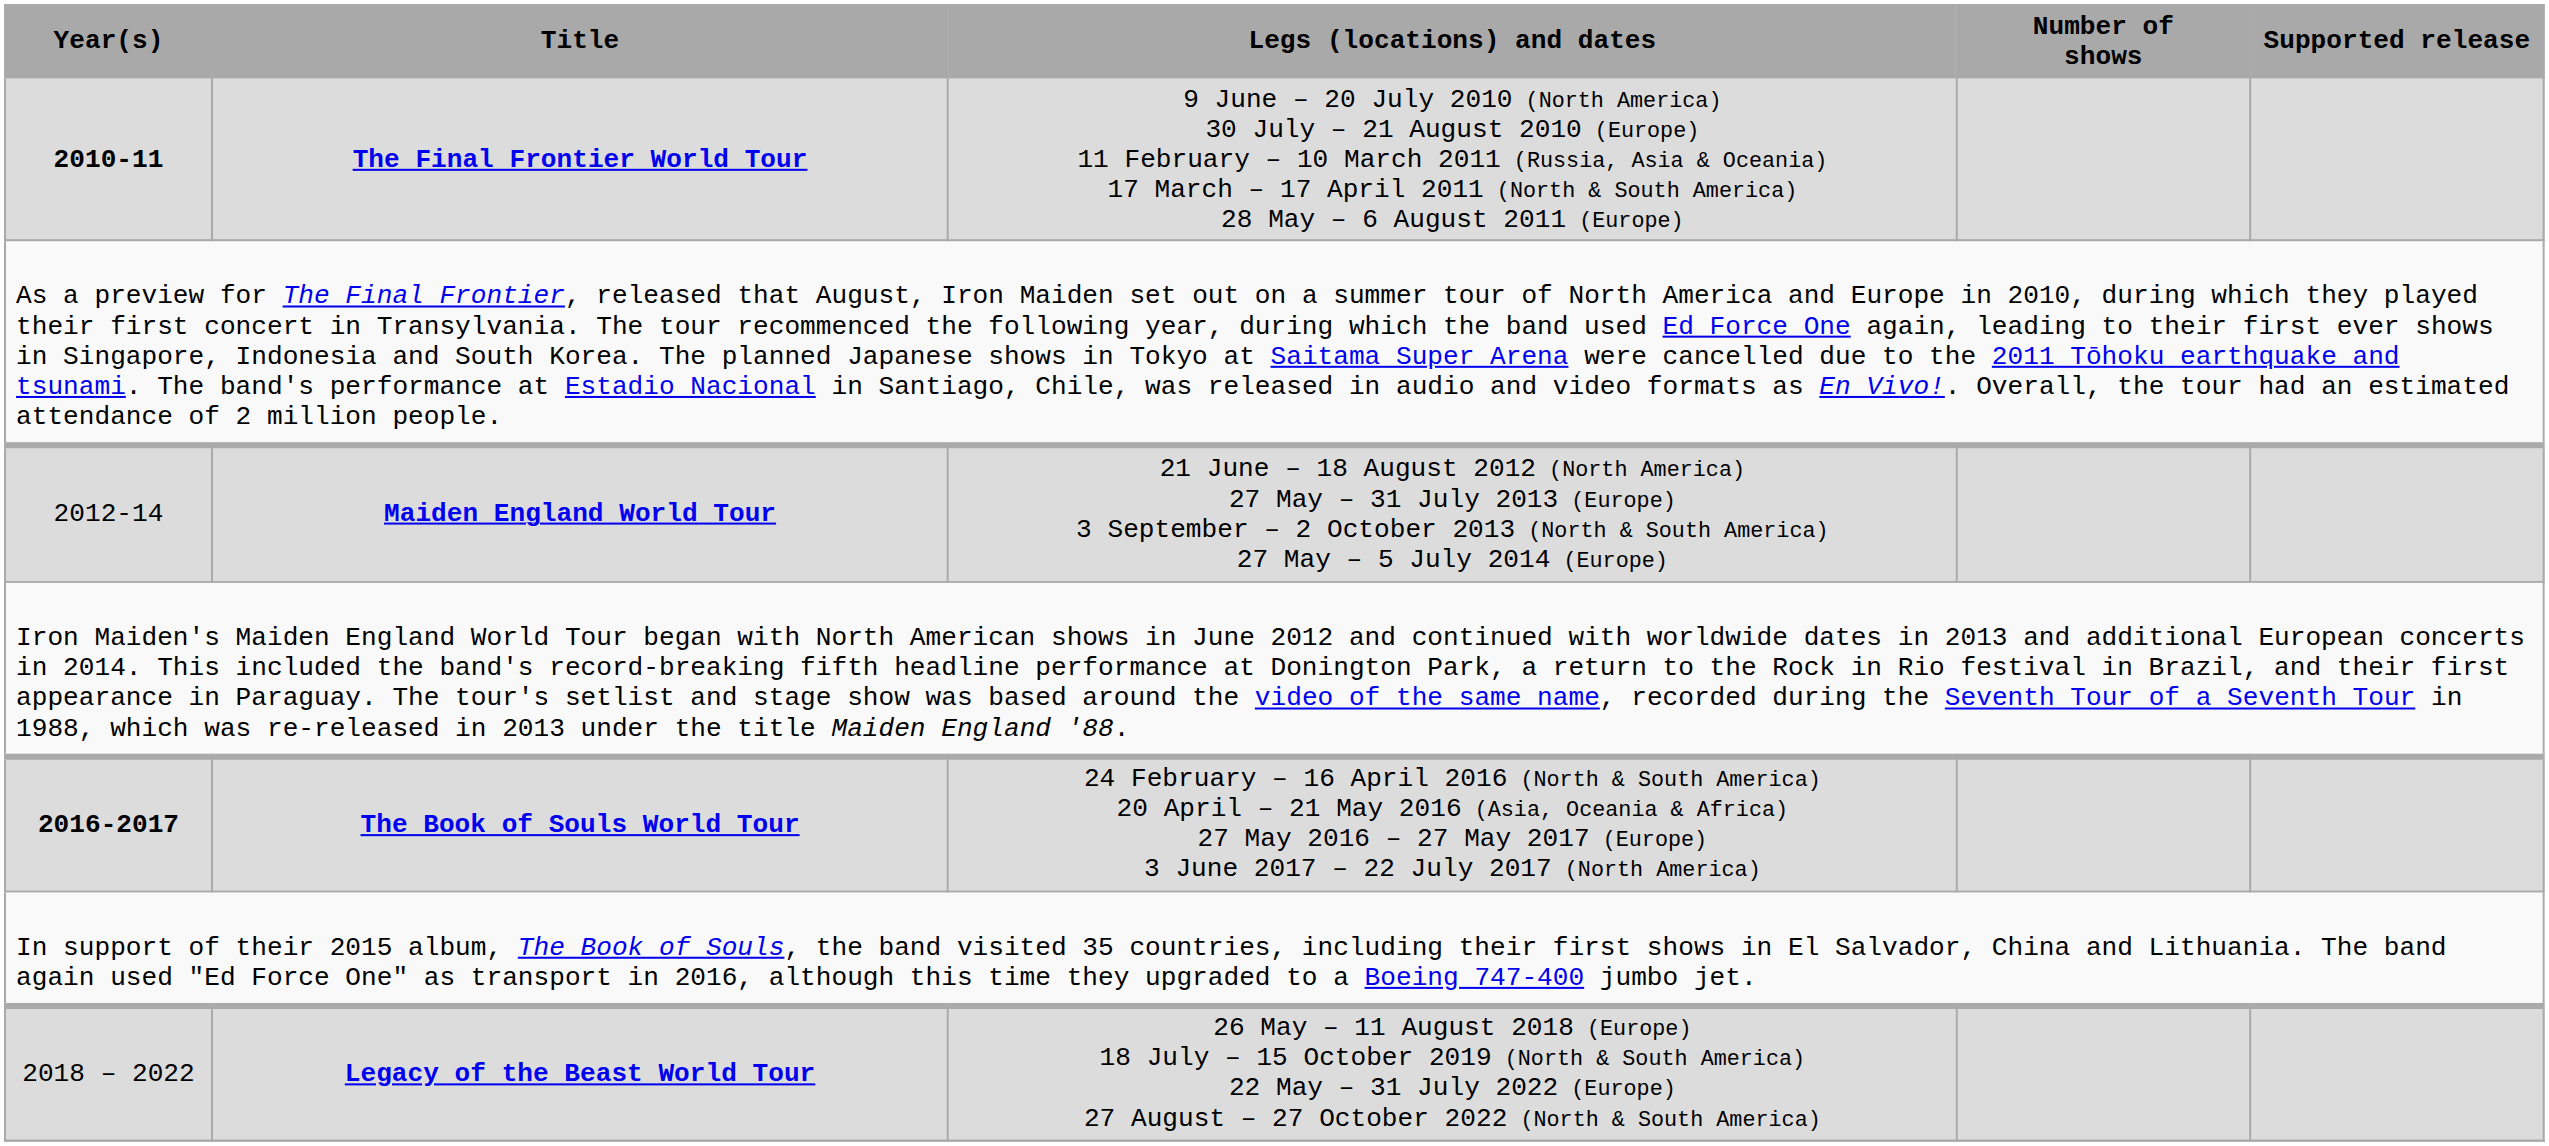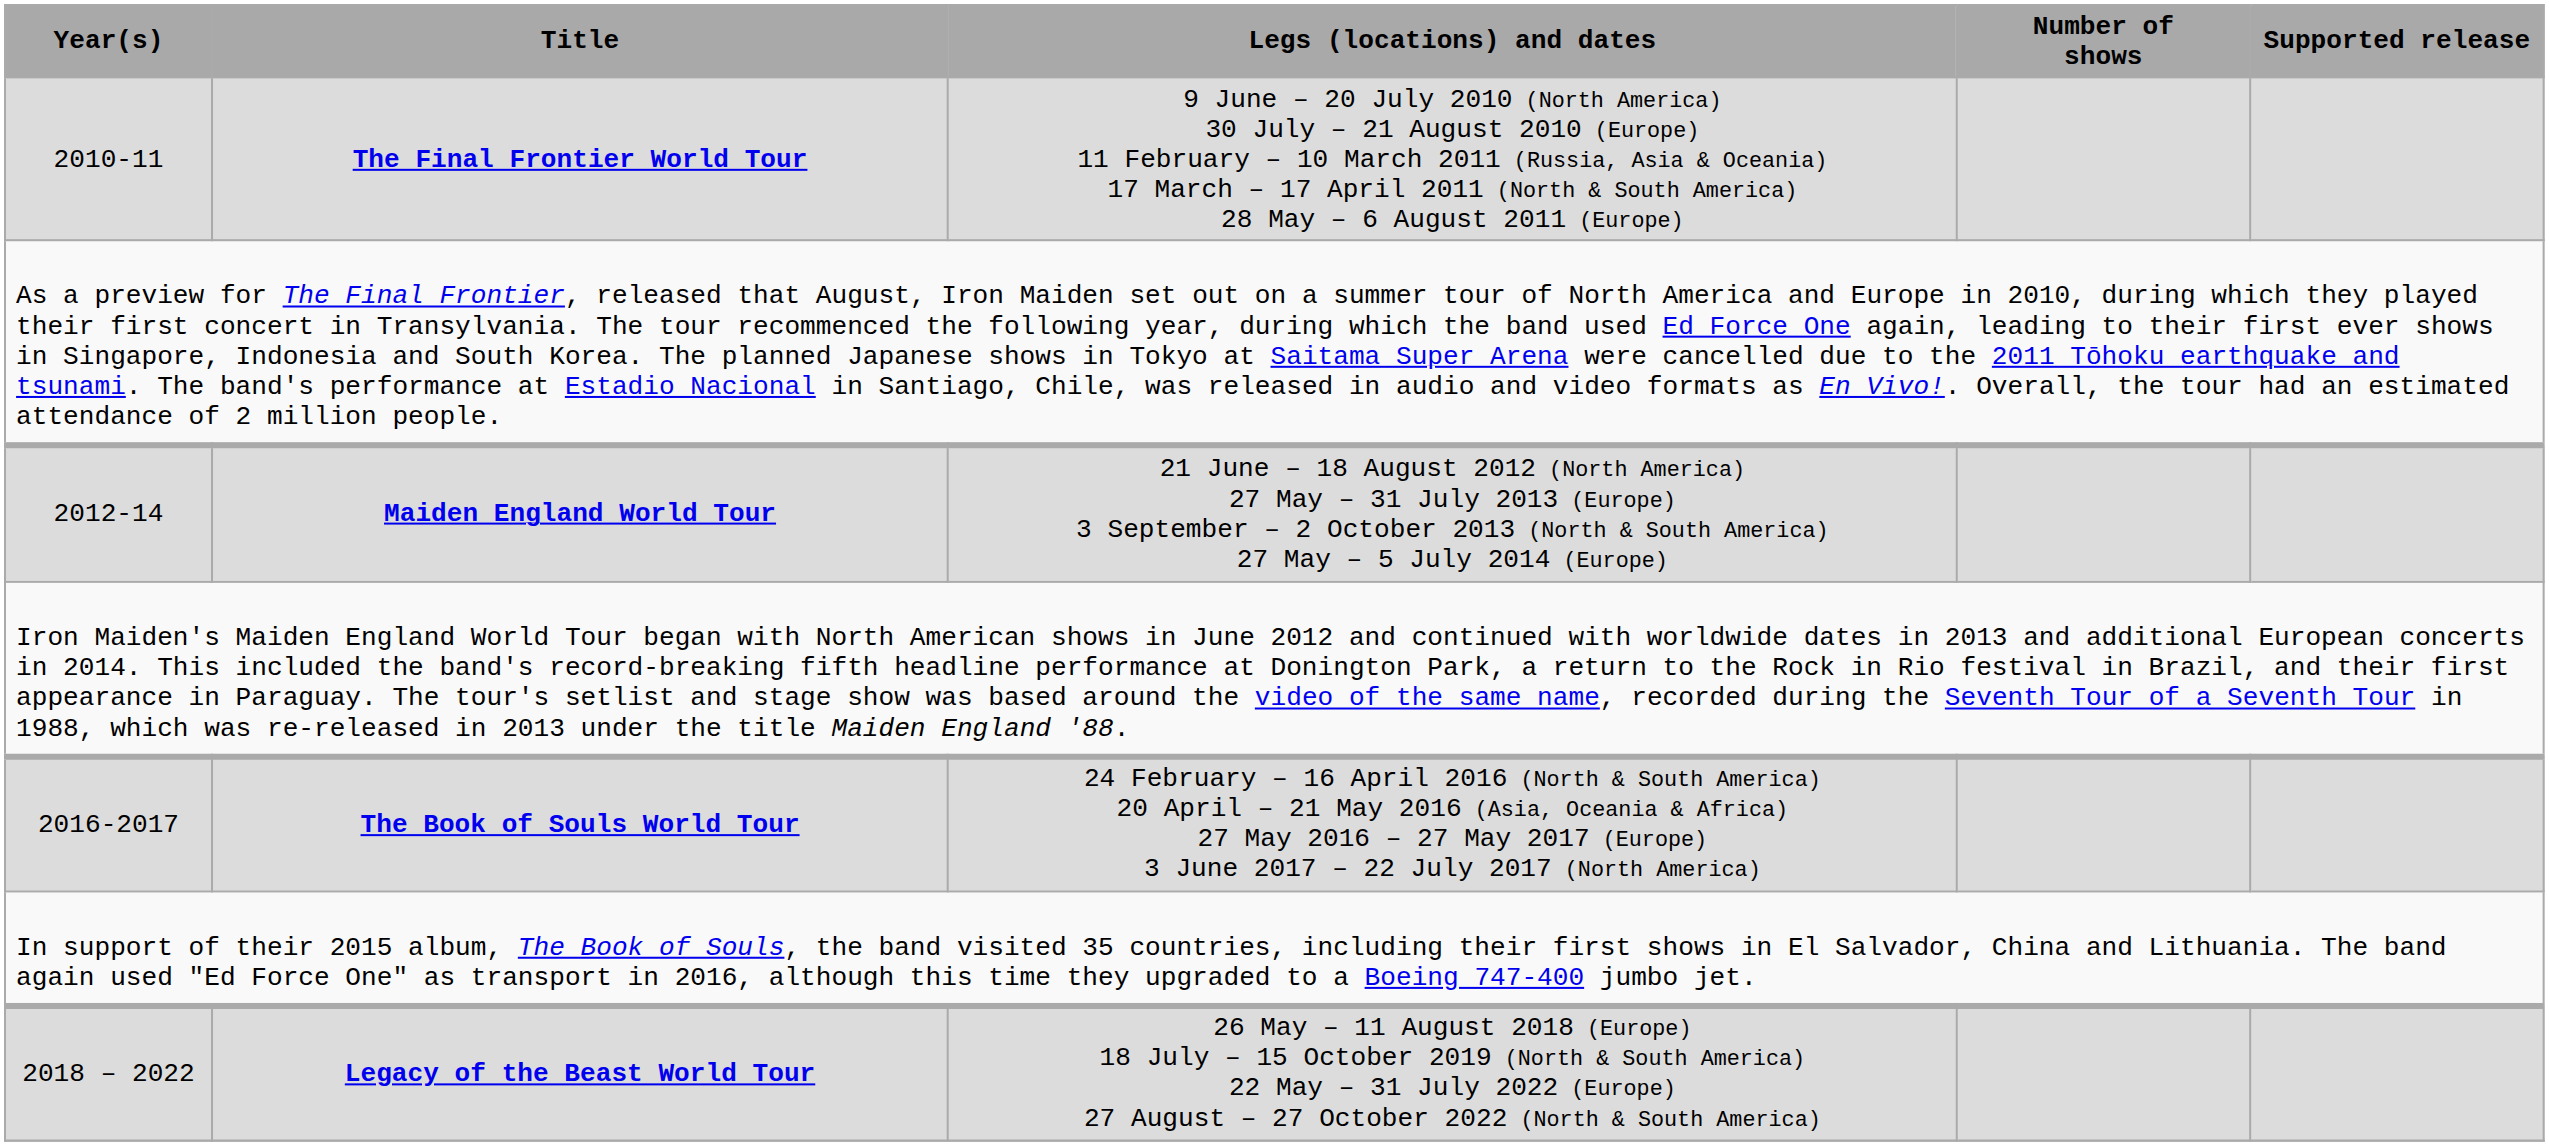(109, 159) bold -> (109, 159) normal
(108, 824) bold -> (108, 824) normal
